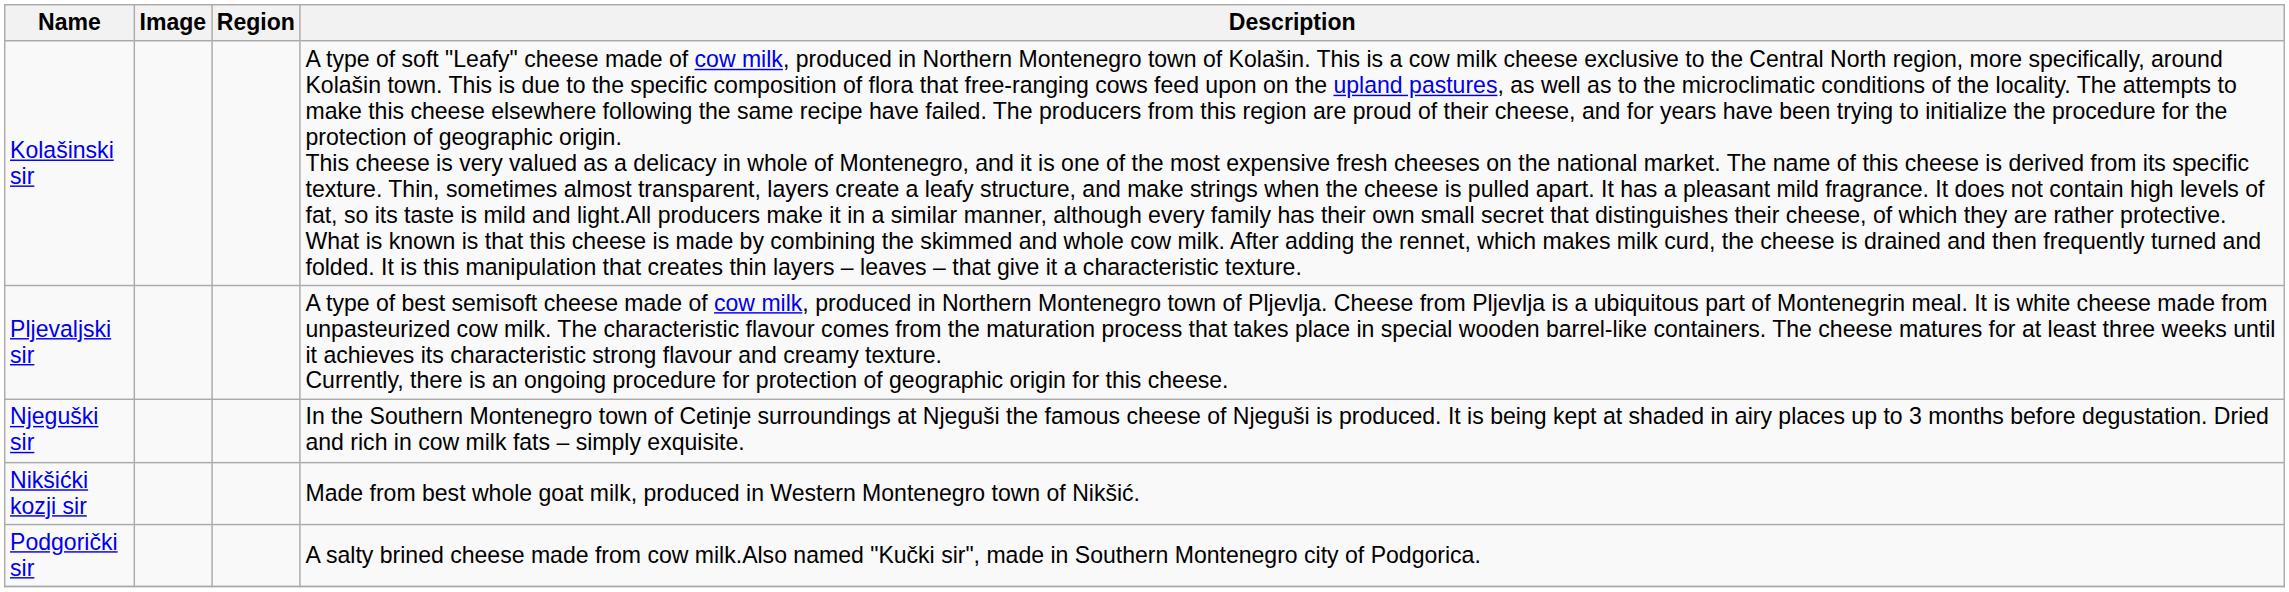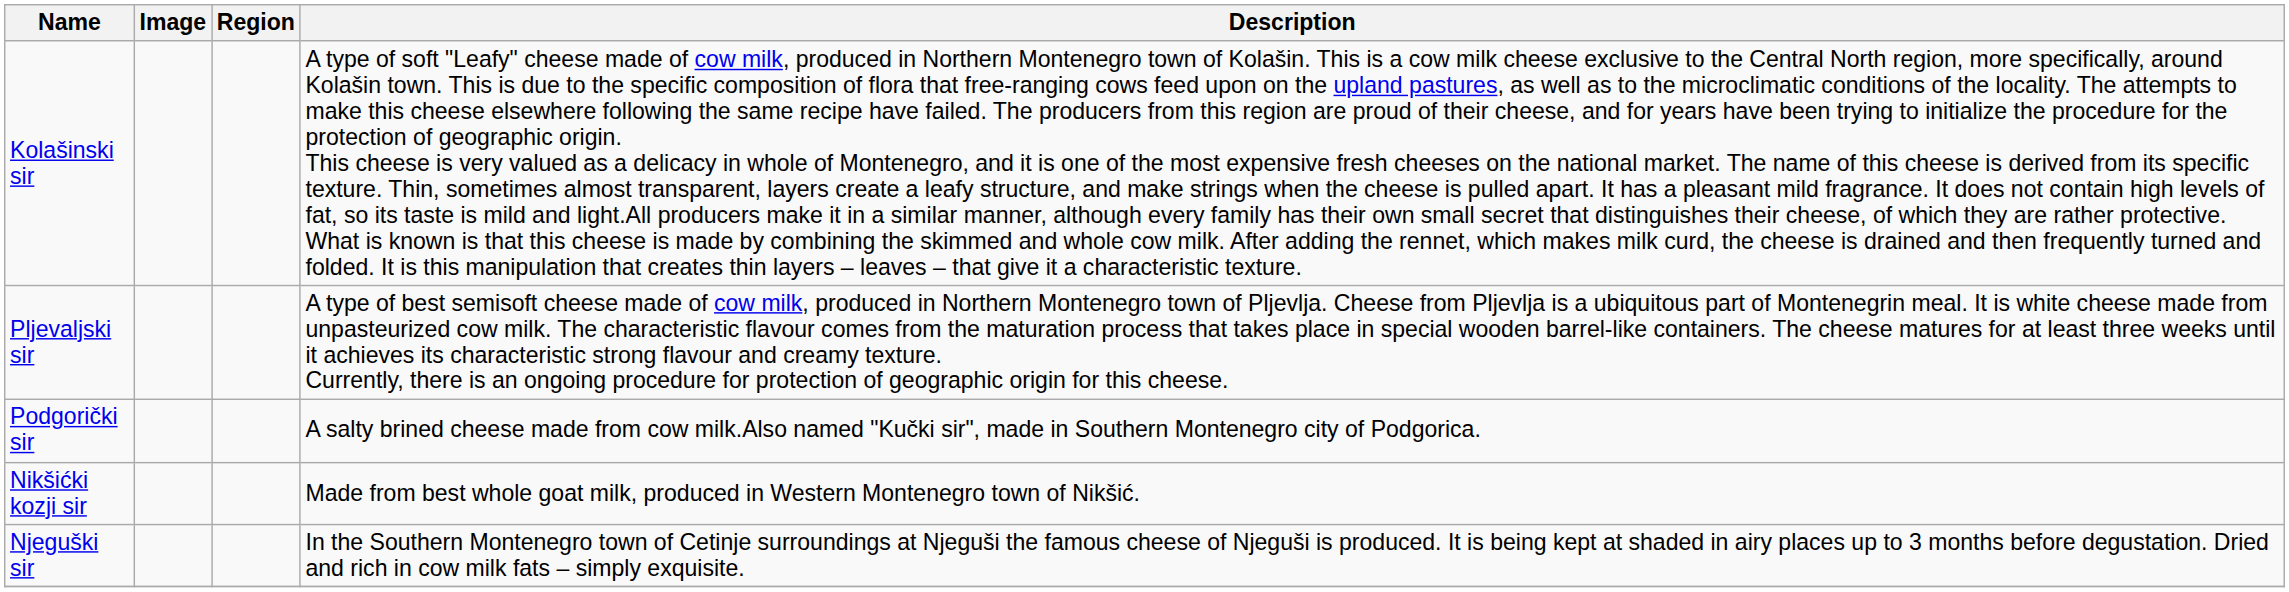rows swapped: (64, 555) <-> (54, 430)
